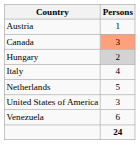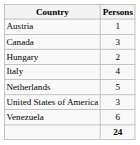(118, 41) lightsalmon background -> (118, 41) no background
(118, 56) lightgrey background -> (118, 56) no background
